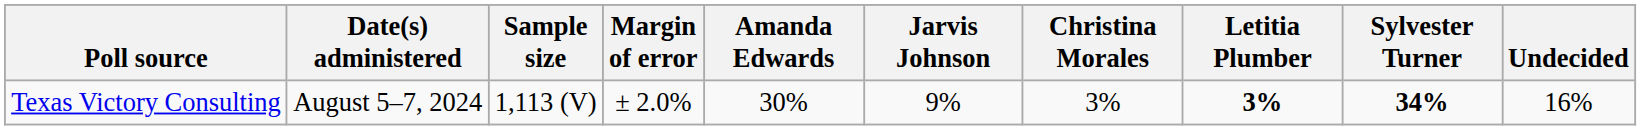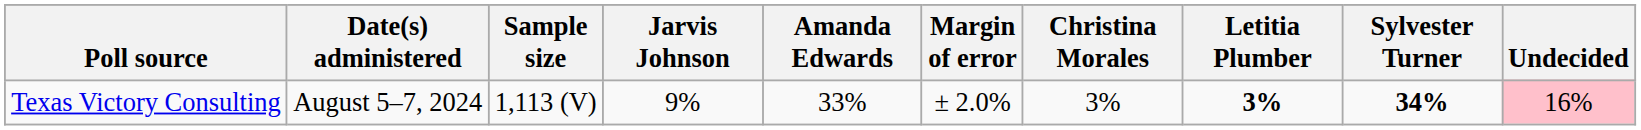columns swapped: (653, 42) <-> (943, 42)
(784, 101) 30% -> (842, 101) 33%
(1568, 101) no background -> (1568, 101) pink background
